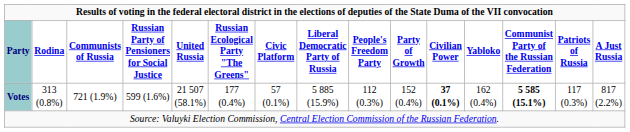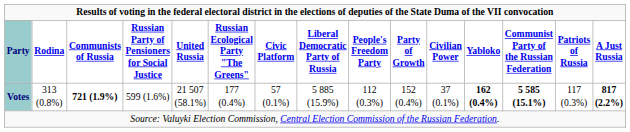(95, 96) normal -> (95, 96) bold
(445, 96) bold -> (445, 96) normal
(483, 96) normal -> (483, 96) bold
(609, 96) normal -> (609, 96) bold
